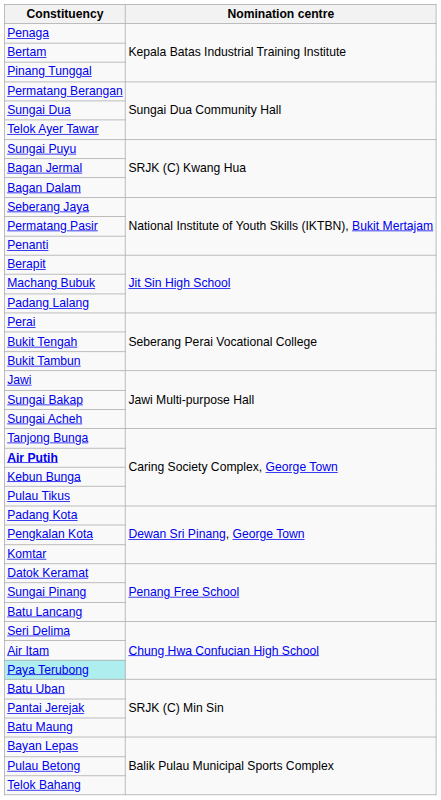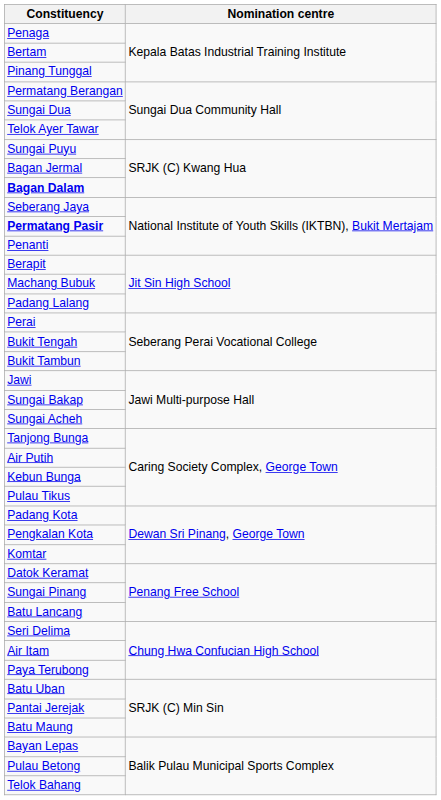(44, 187) normal -> (46, 187) bold
(52, 226) normal -> (55, 226) bold
(33, 457) bold -> (30, 457) normal
(48, 669) paleturquoise background -> (48, 669) no background
